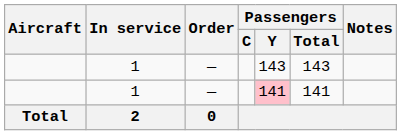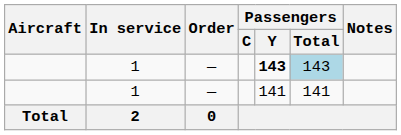(272, 67) normal -> (272, 67) bold
(316, 67) no background -> (316, 67) lightblue background
(272, 92) pink background -> (272, 92) no background
